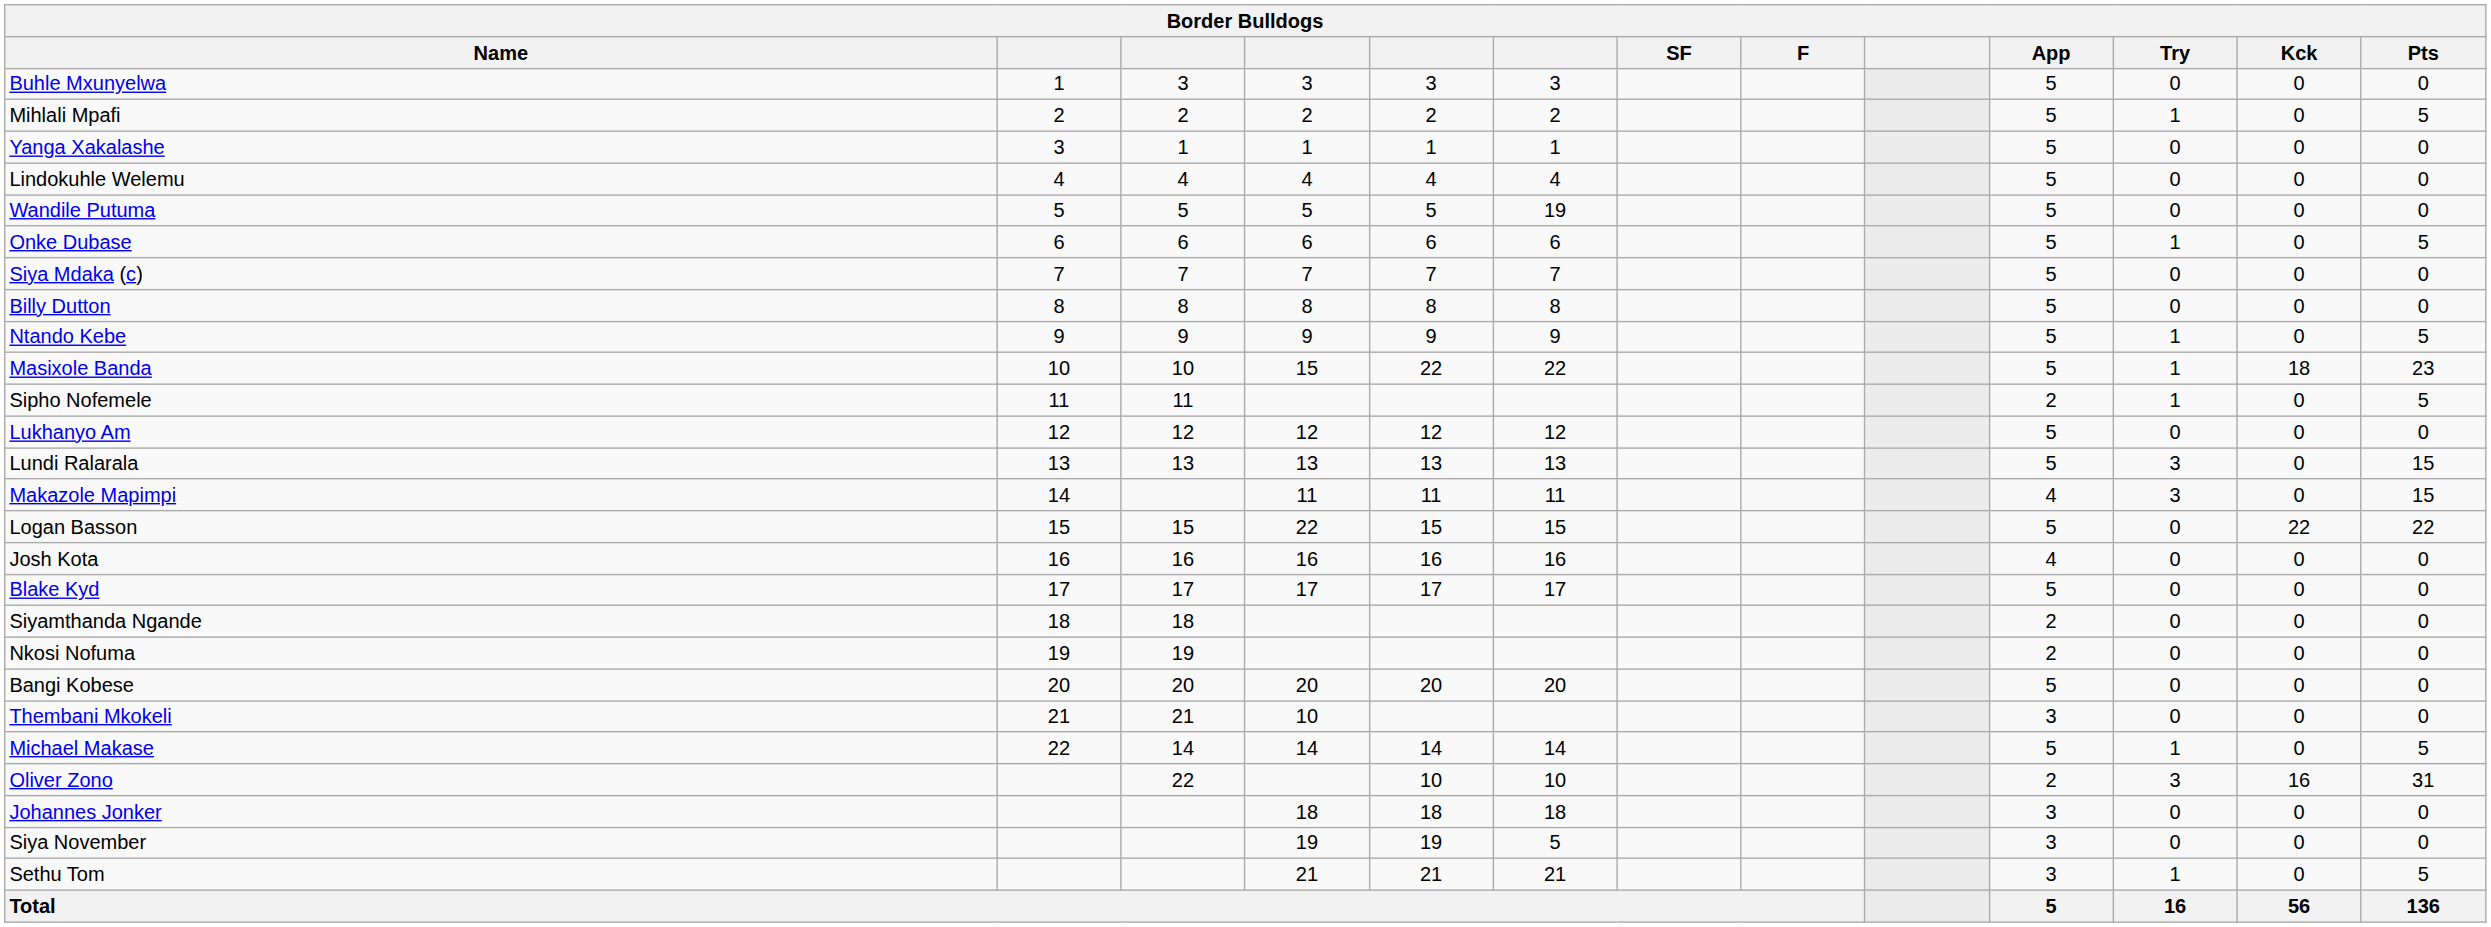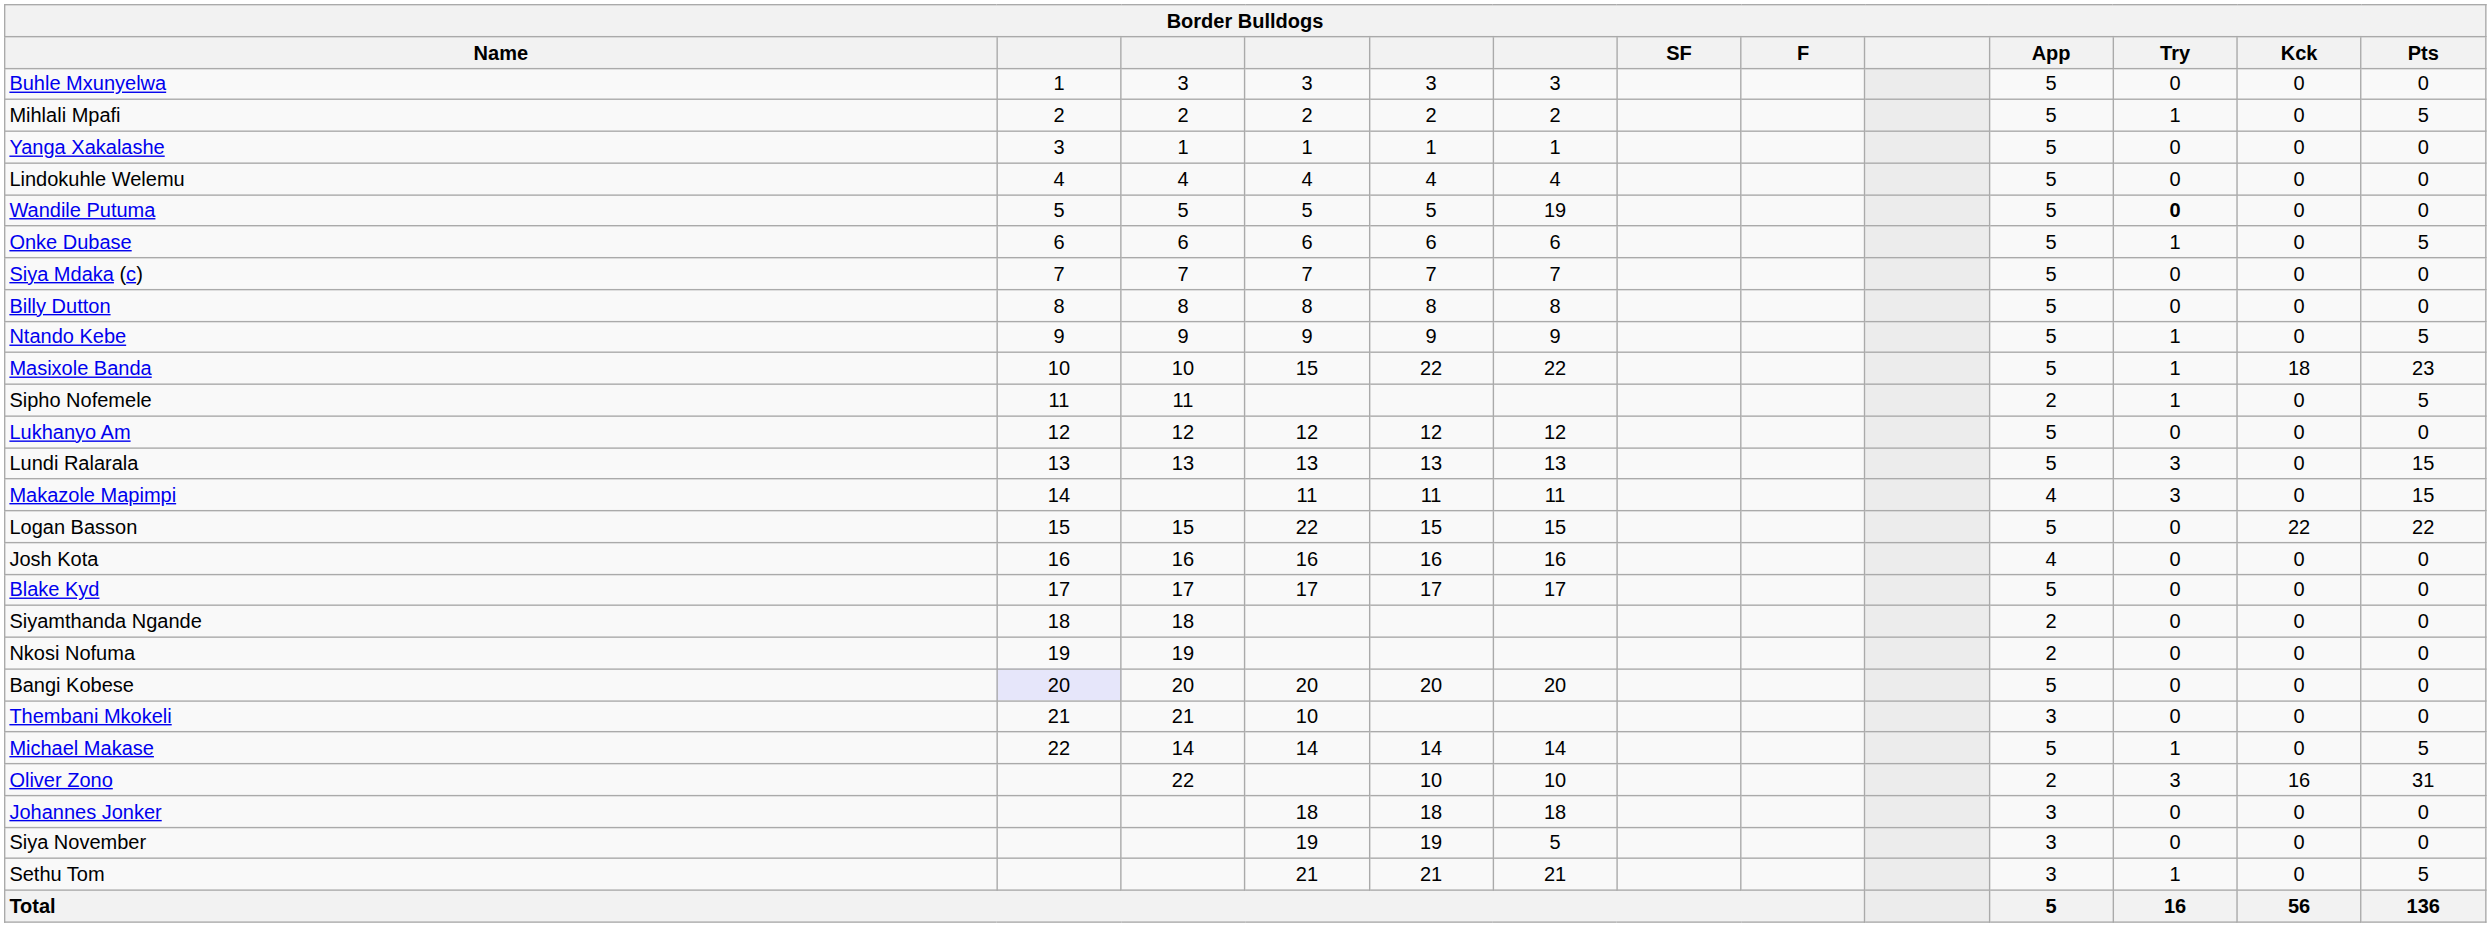(2175, 211) normal -> (2175, 211) bold
(1059, 685) no background -> (1059, 685) lavender background
